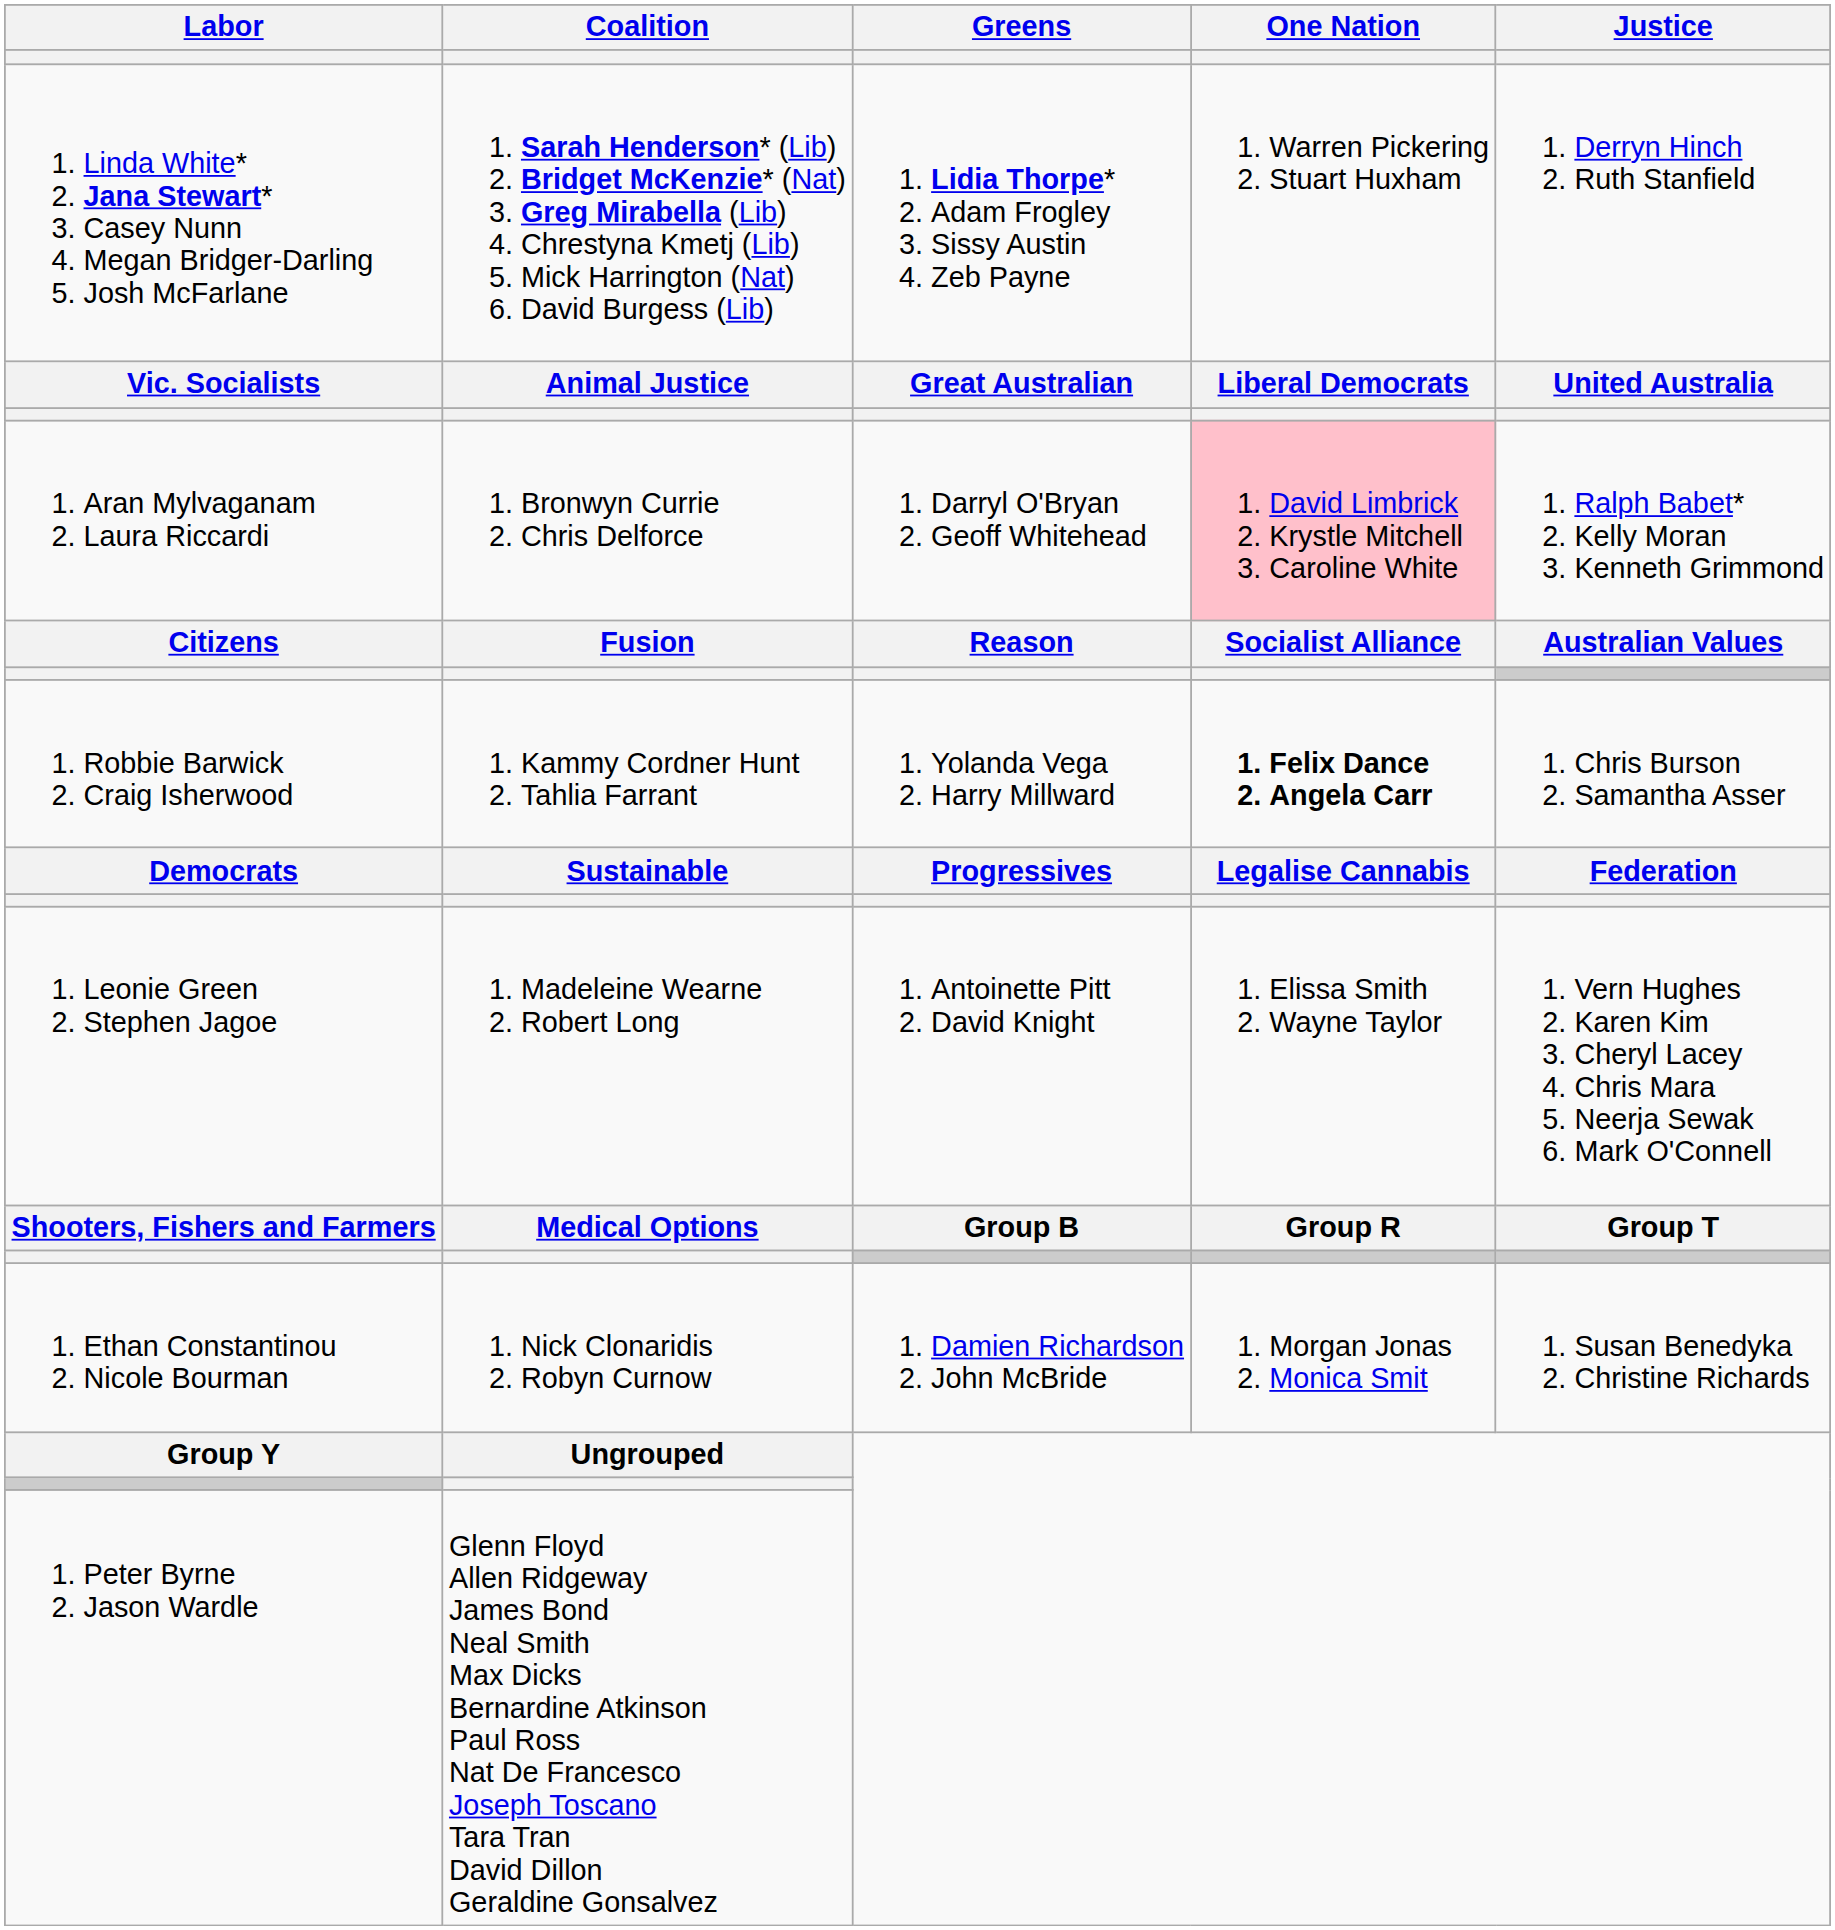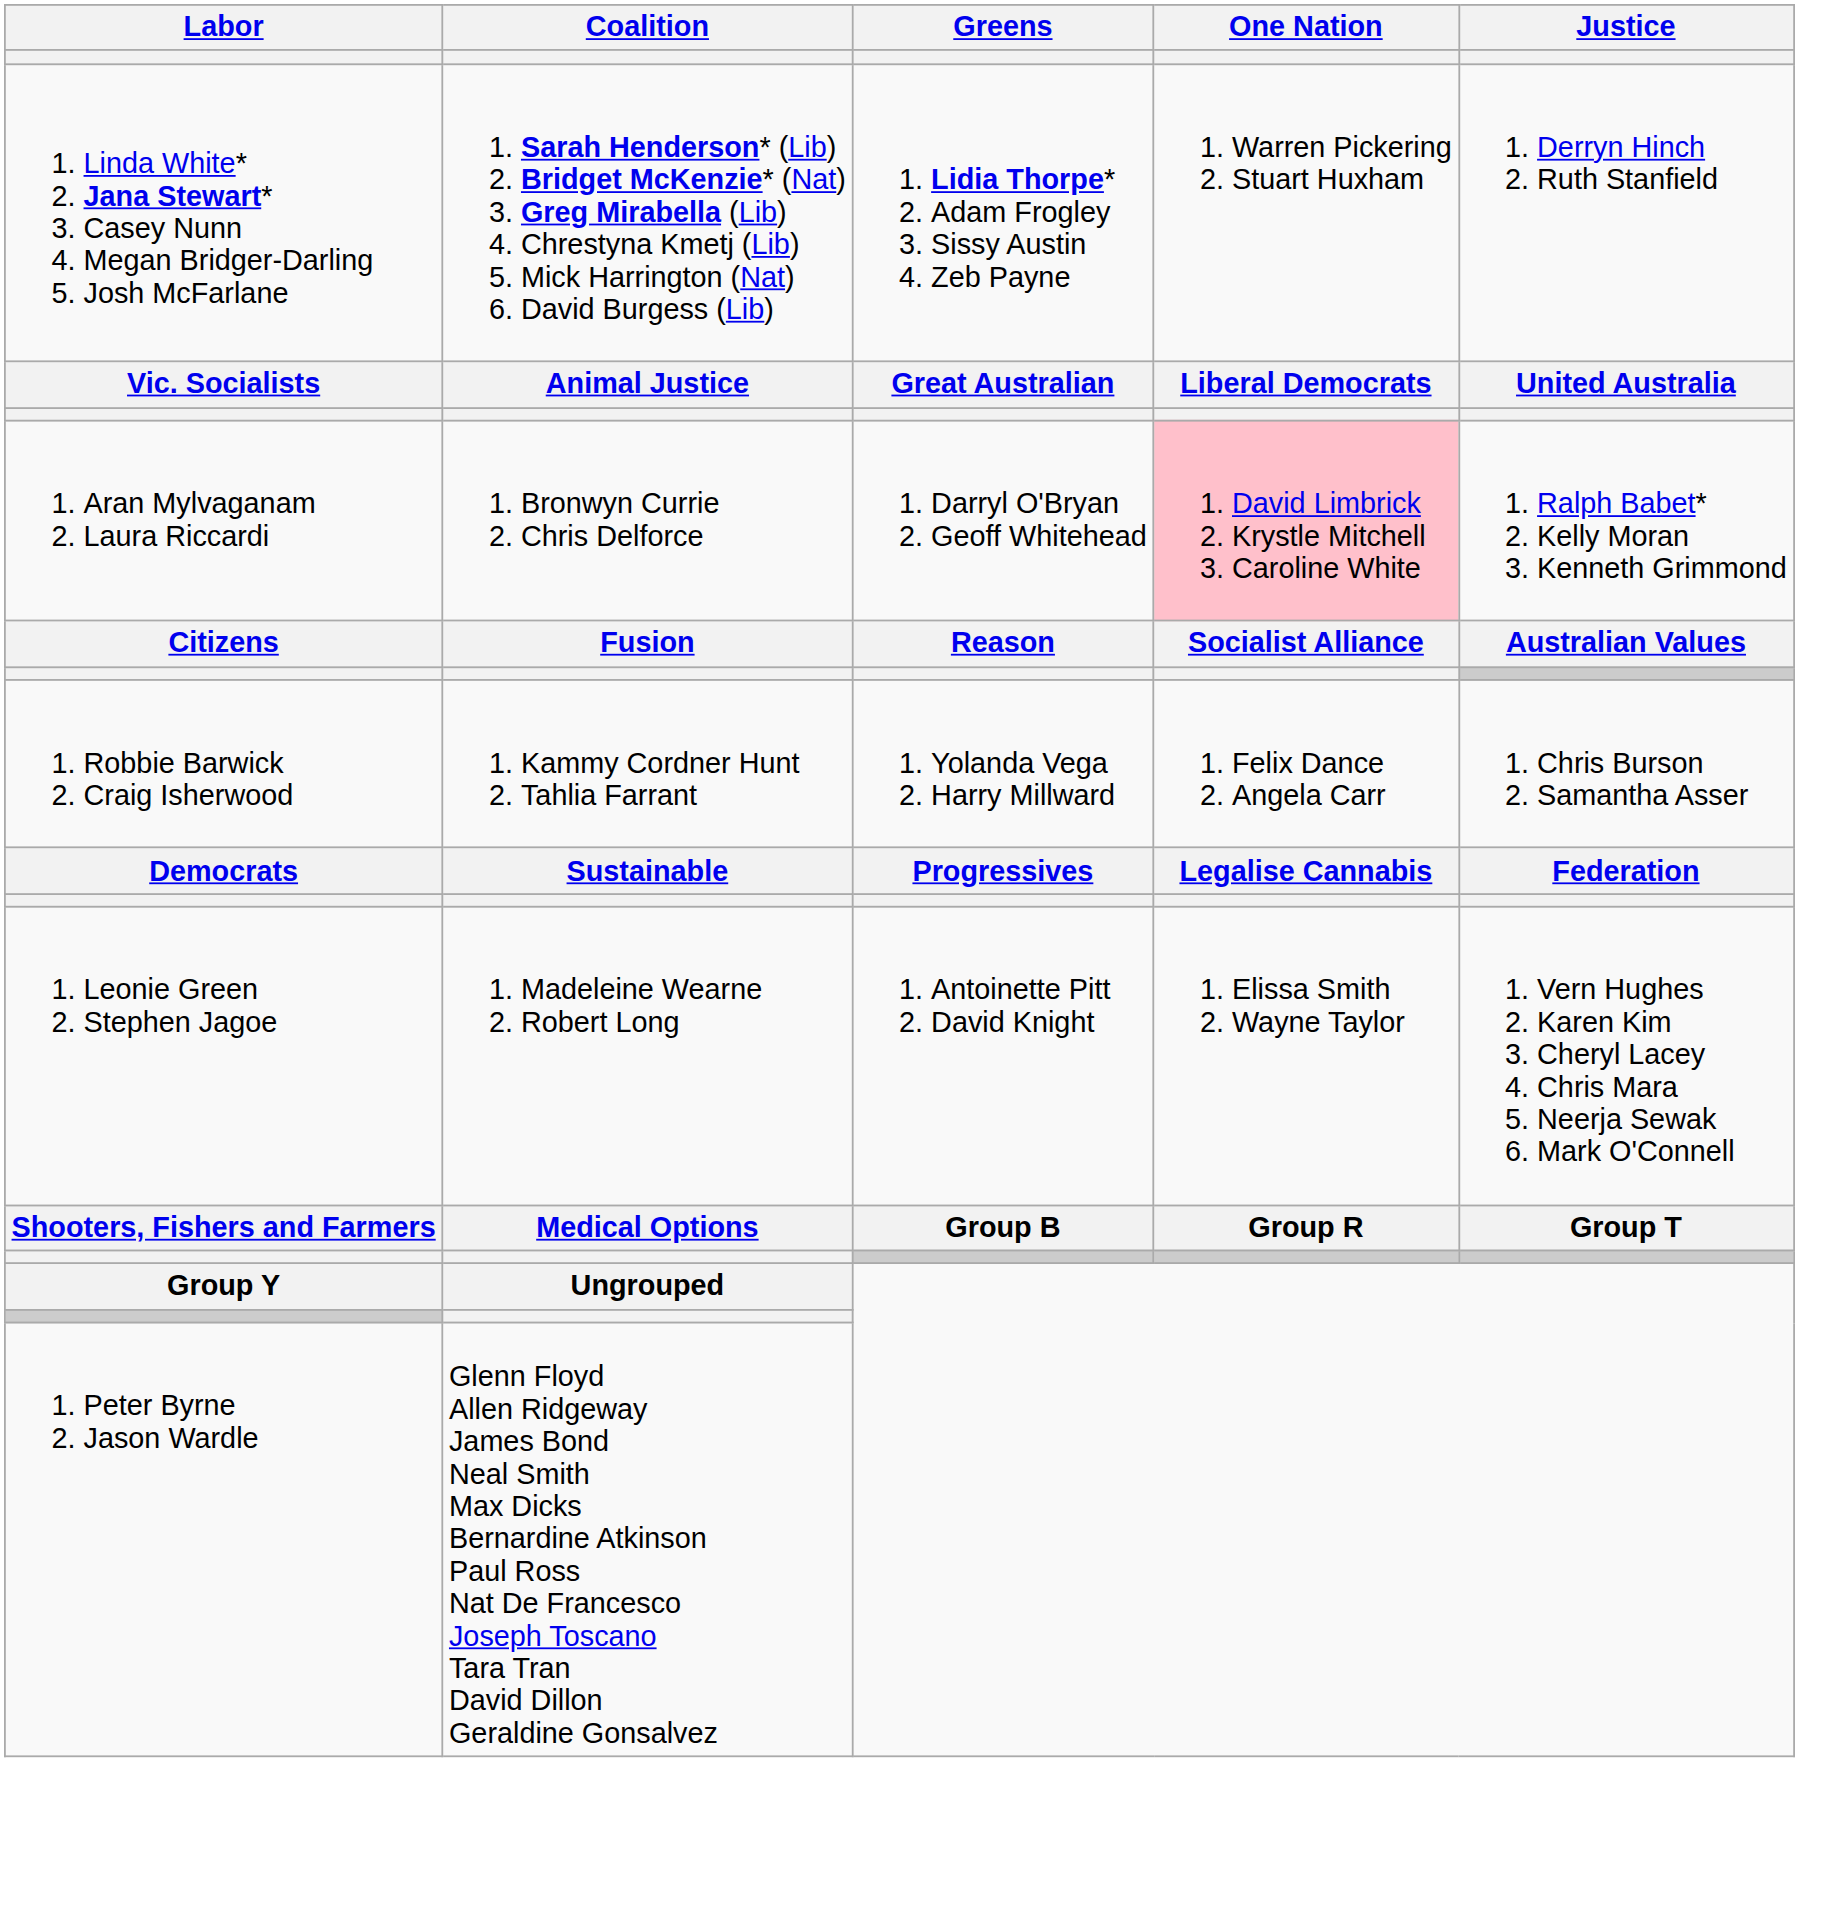(1343, 780) bold -> (1306, 780) normal
- row: (224, 1364)
